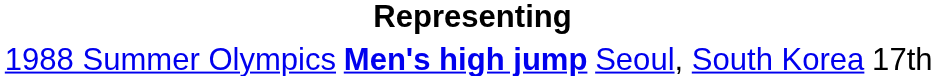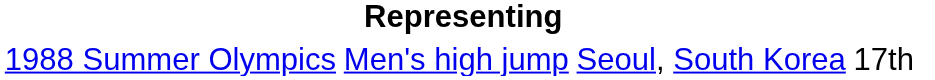(466, 59) bold -> (456, 59) normal
